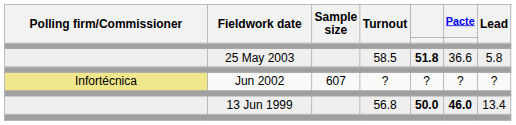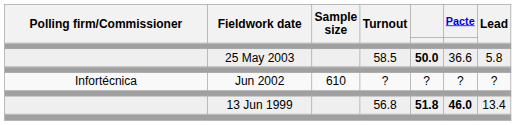(427, 58) 51.8 -> (427, 58) 50.0
(106, 81) khaki background -> (106, 81) no background
(336, 81) 607 -> (336, 81) 610
(427, 105) 50.0 -> (427, 105) 51.8
